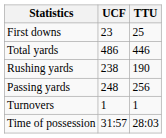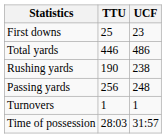columns swapped: (114, 14) <-> (146, 14)
